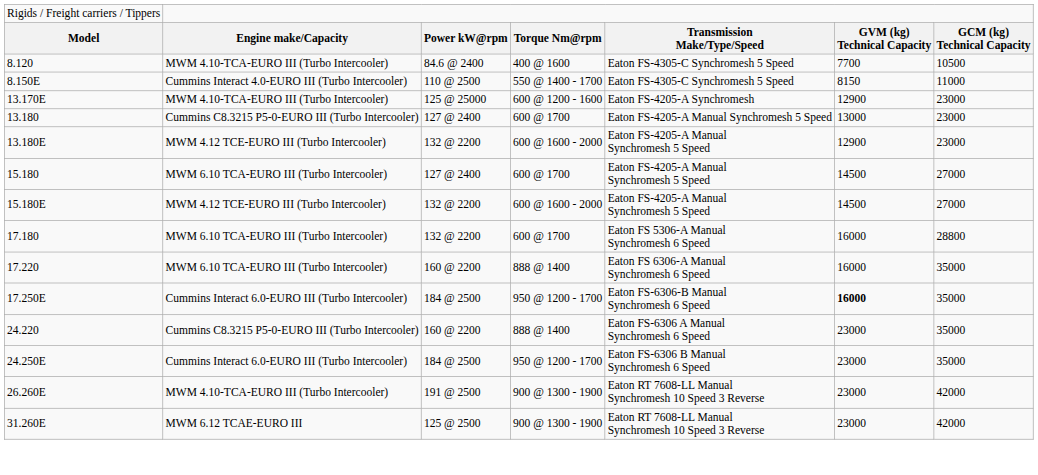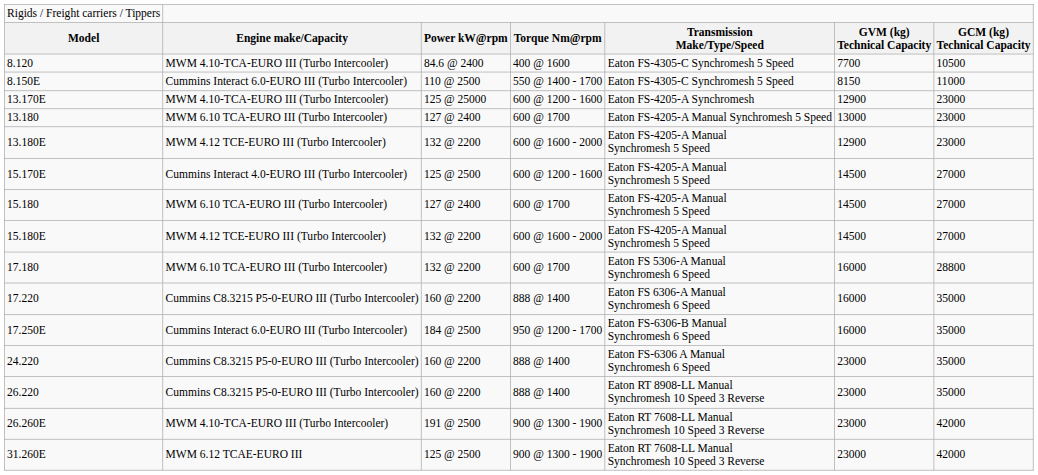(286, 81) Cummins Interact 4.0-EURO III (Turbo Intercooler) -> (286, 81) Cummins Interact 6.0-EURO III (Turbo Intercooler)
(292, 117) Cummins C8.3215 P5-0-EURO III (Turbo Intercooler) -> (276, 117) MWM 6.10 TCA-EURO III (Turbo Intercooler)
+ row: (26, 173)
(276, 267) MWM 6.10 TCA-EURO III (Turbo Intercooler) -> (292, 298) Cummins C8.3215 P5-0-EURO III (Turbo Intercooler)
(852, 298) bold -> (852, 330) normal
- row: (26, 361)
+ row: (23, 392)
